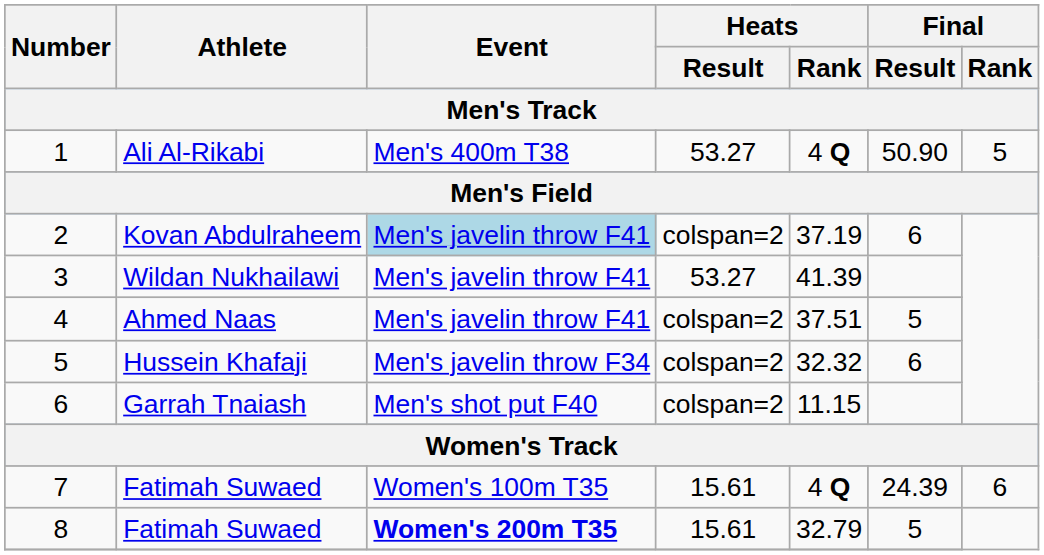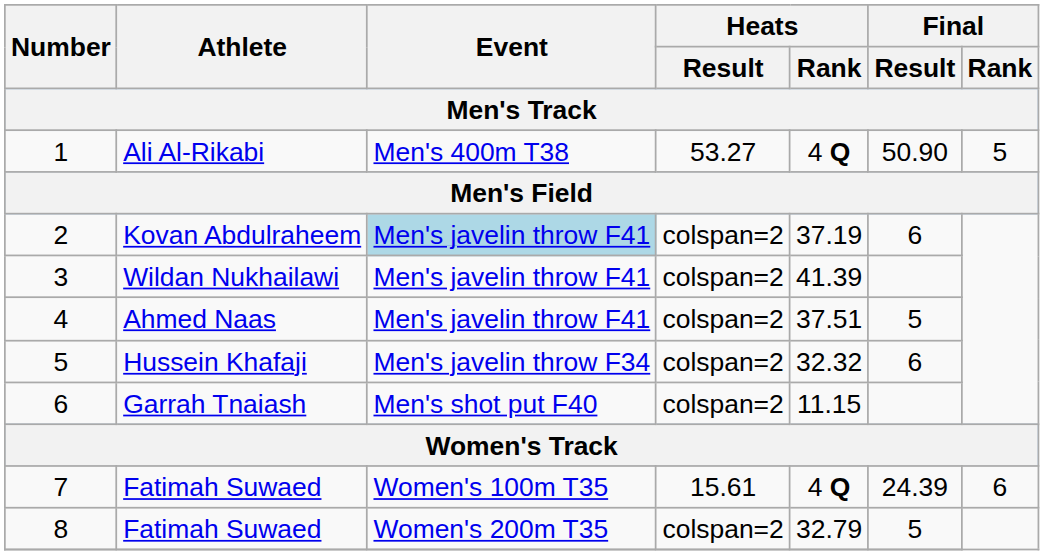(723, 277) 53.27 -> (723, 277) colspan=2
(495, 528) bold -> (491, 528) normal
(723, 528) 15.61 -> (723, 528) colspan=2
